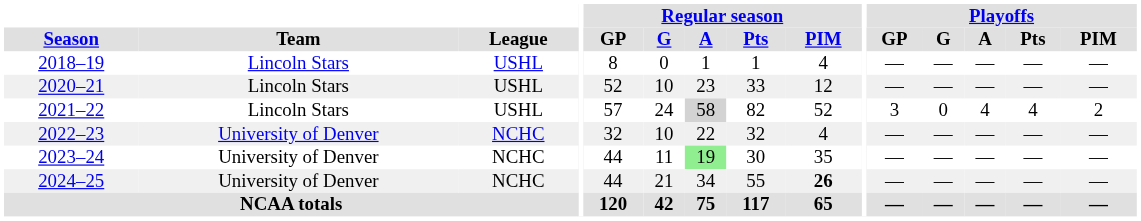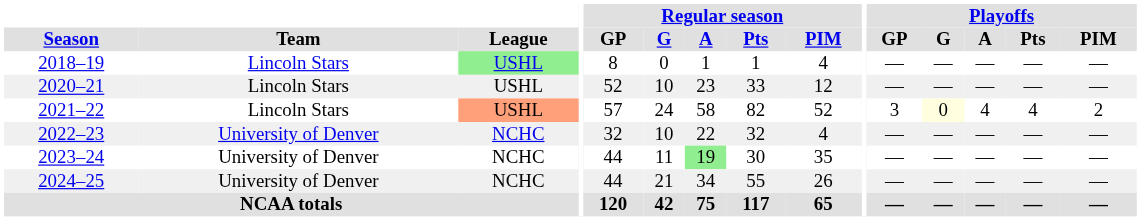(518, 62) no background -> (518, 62) lightgreen background
(518, 110) no background -> (518, 110) lightsalmon background
(706, 110) lightgrey background -> (706, 110) no background
(943, 110) no background -> (943, 110) lightyellow background
(823, 180) bold -> (823, 180) normal
